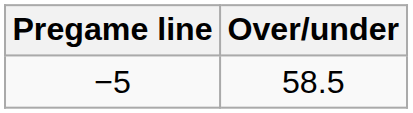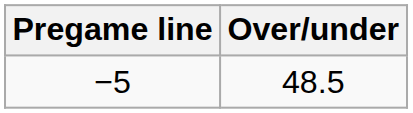(313, 81) 58.5 -> (313, 81) 48.5
